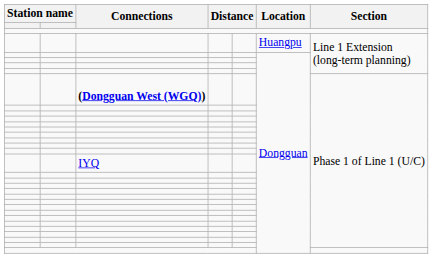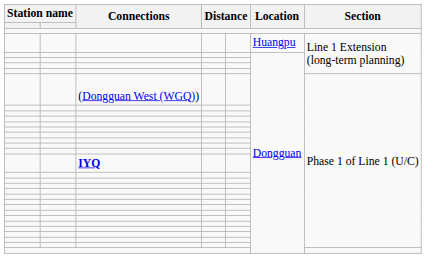(142, 96) bold -> (139, 96) normal
(89, 163) normal -> (89, 163) bold
